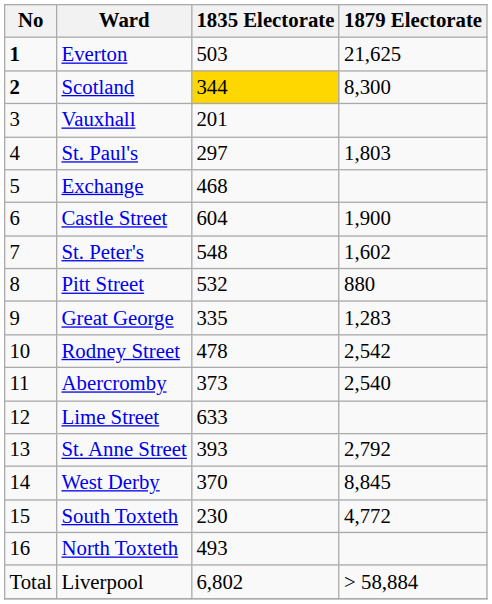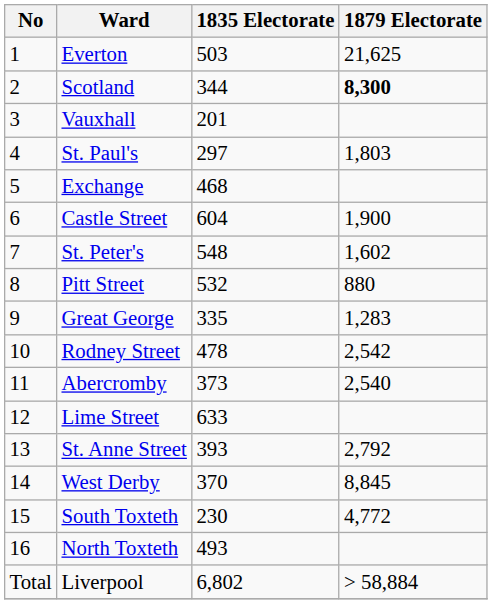(15, 53) bold -> (15, 53) normal
(15, 86) bold -> (15, 86) normal
(212, 86) gold background -> (212, 86) no background
(367, 86) normal -> (367, 86) bold
